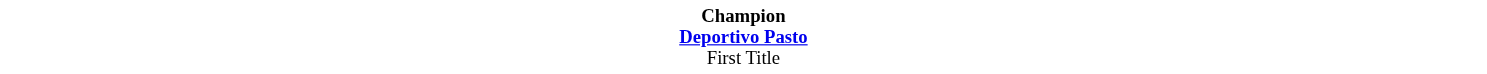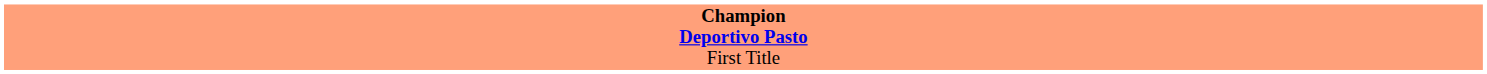(743, 37) no background -> (743, 37) lightsalmon background
